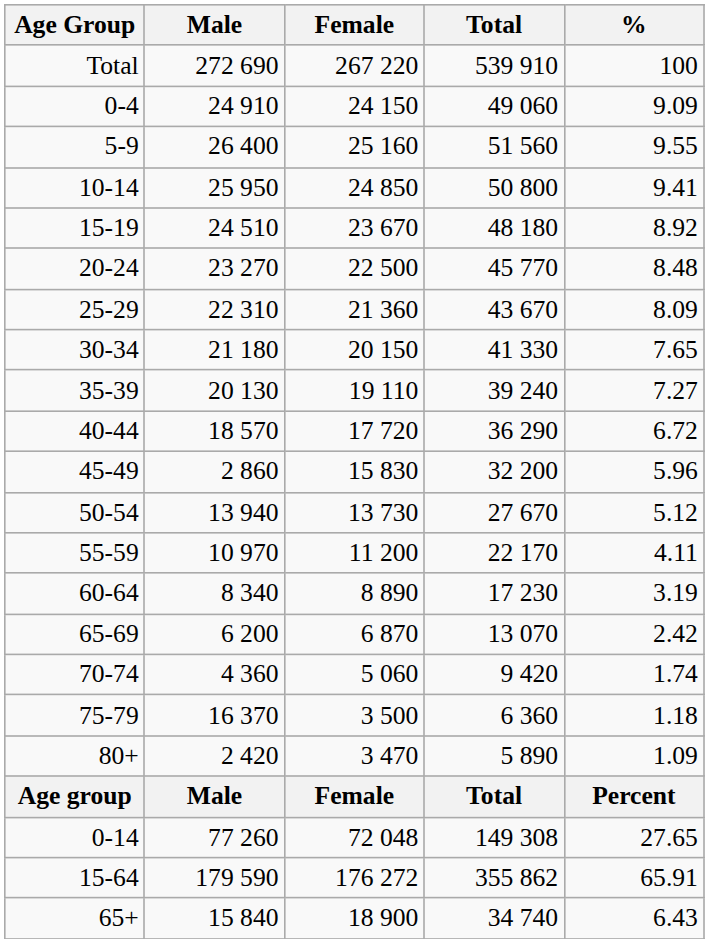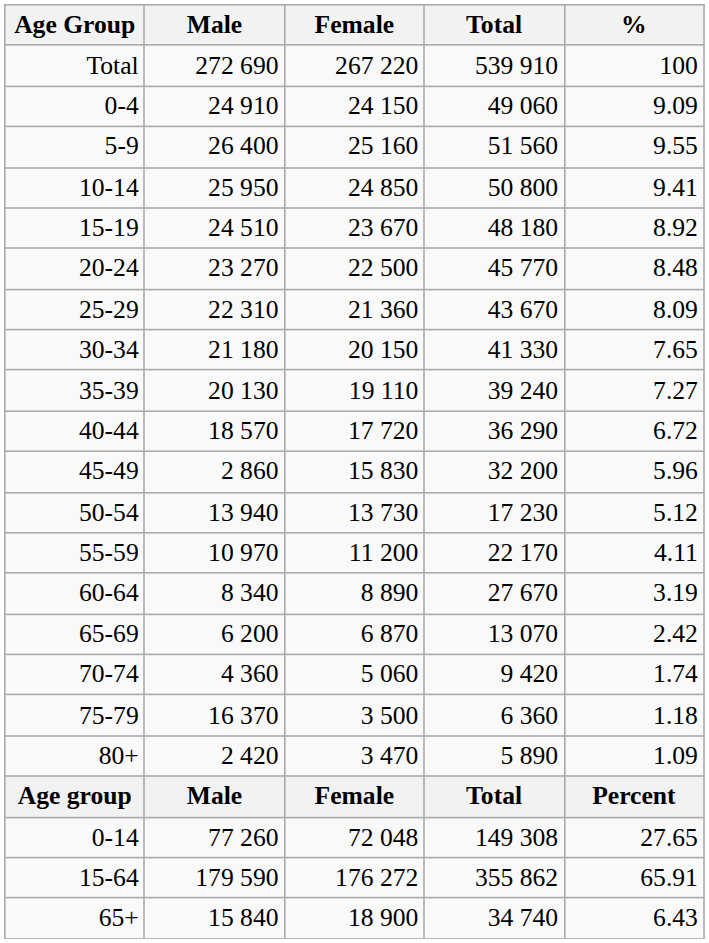(523, 512) 27 670 -> (523, 512) 17 230
(523, 593) 17 230 -> (523, 593) 27 670
